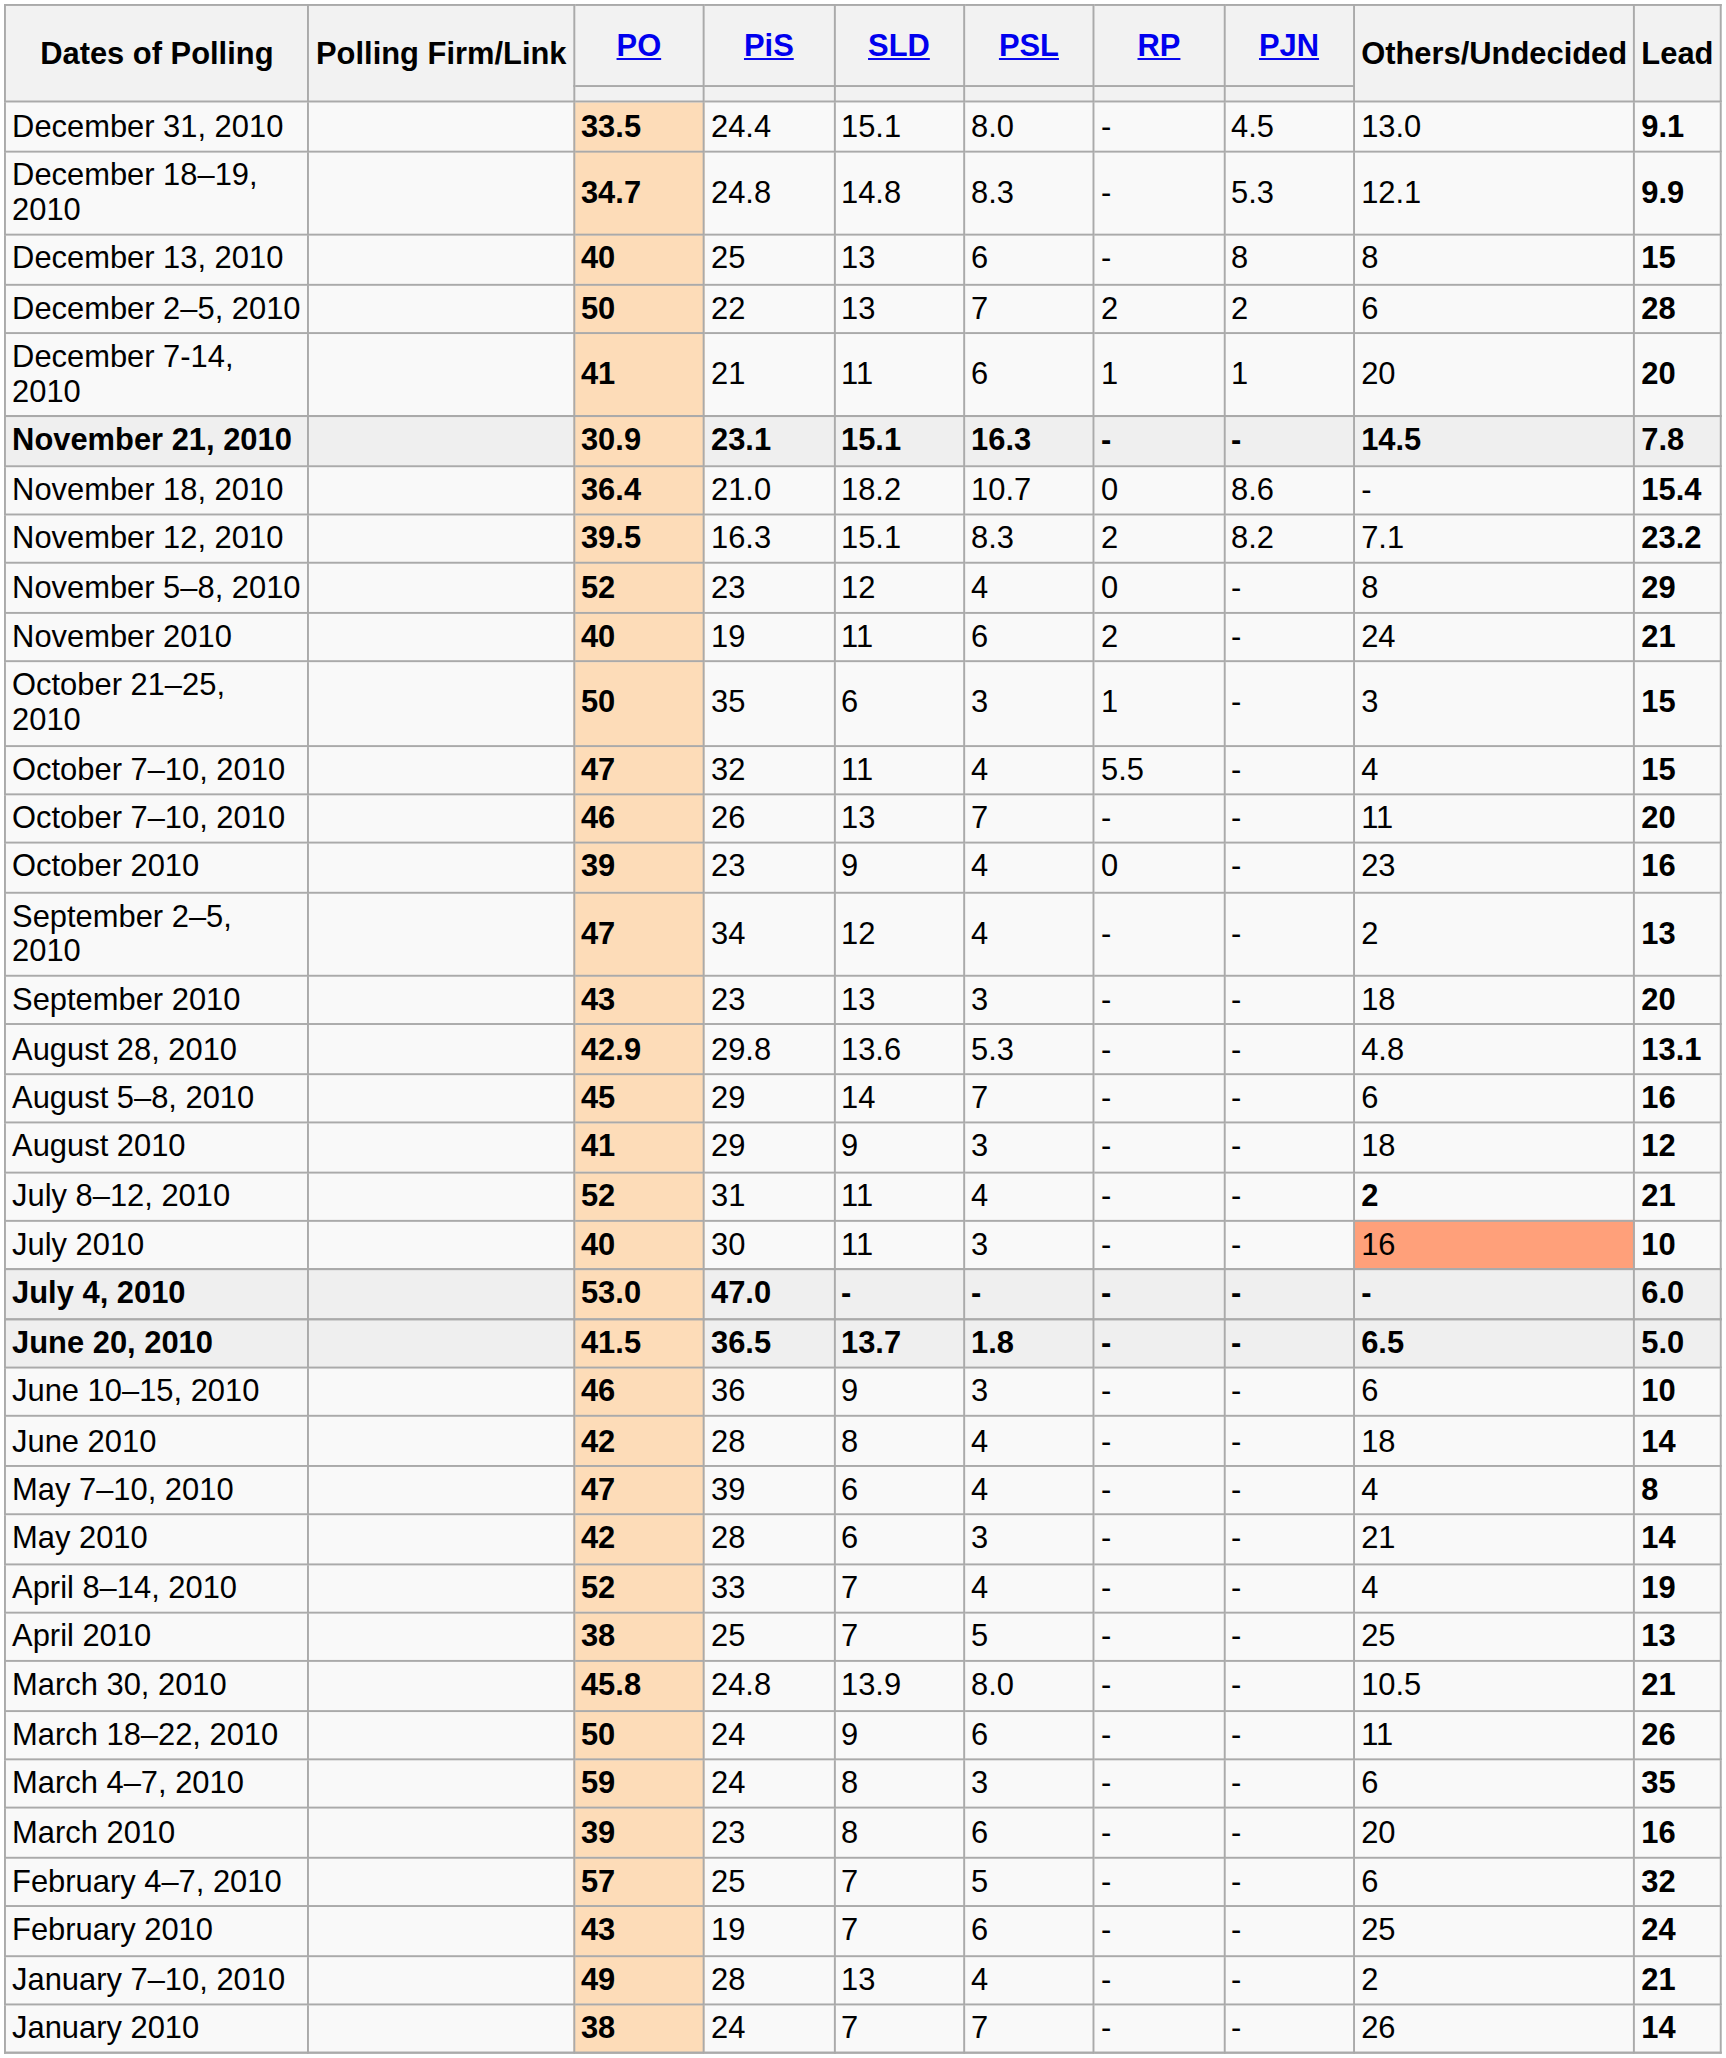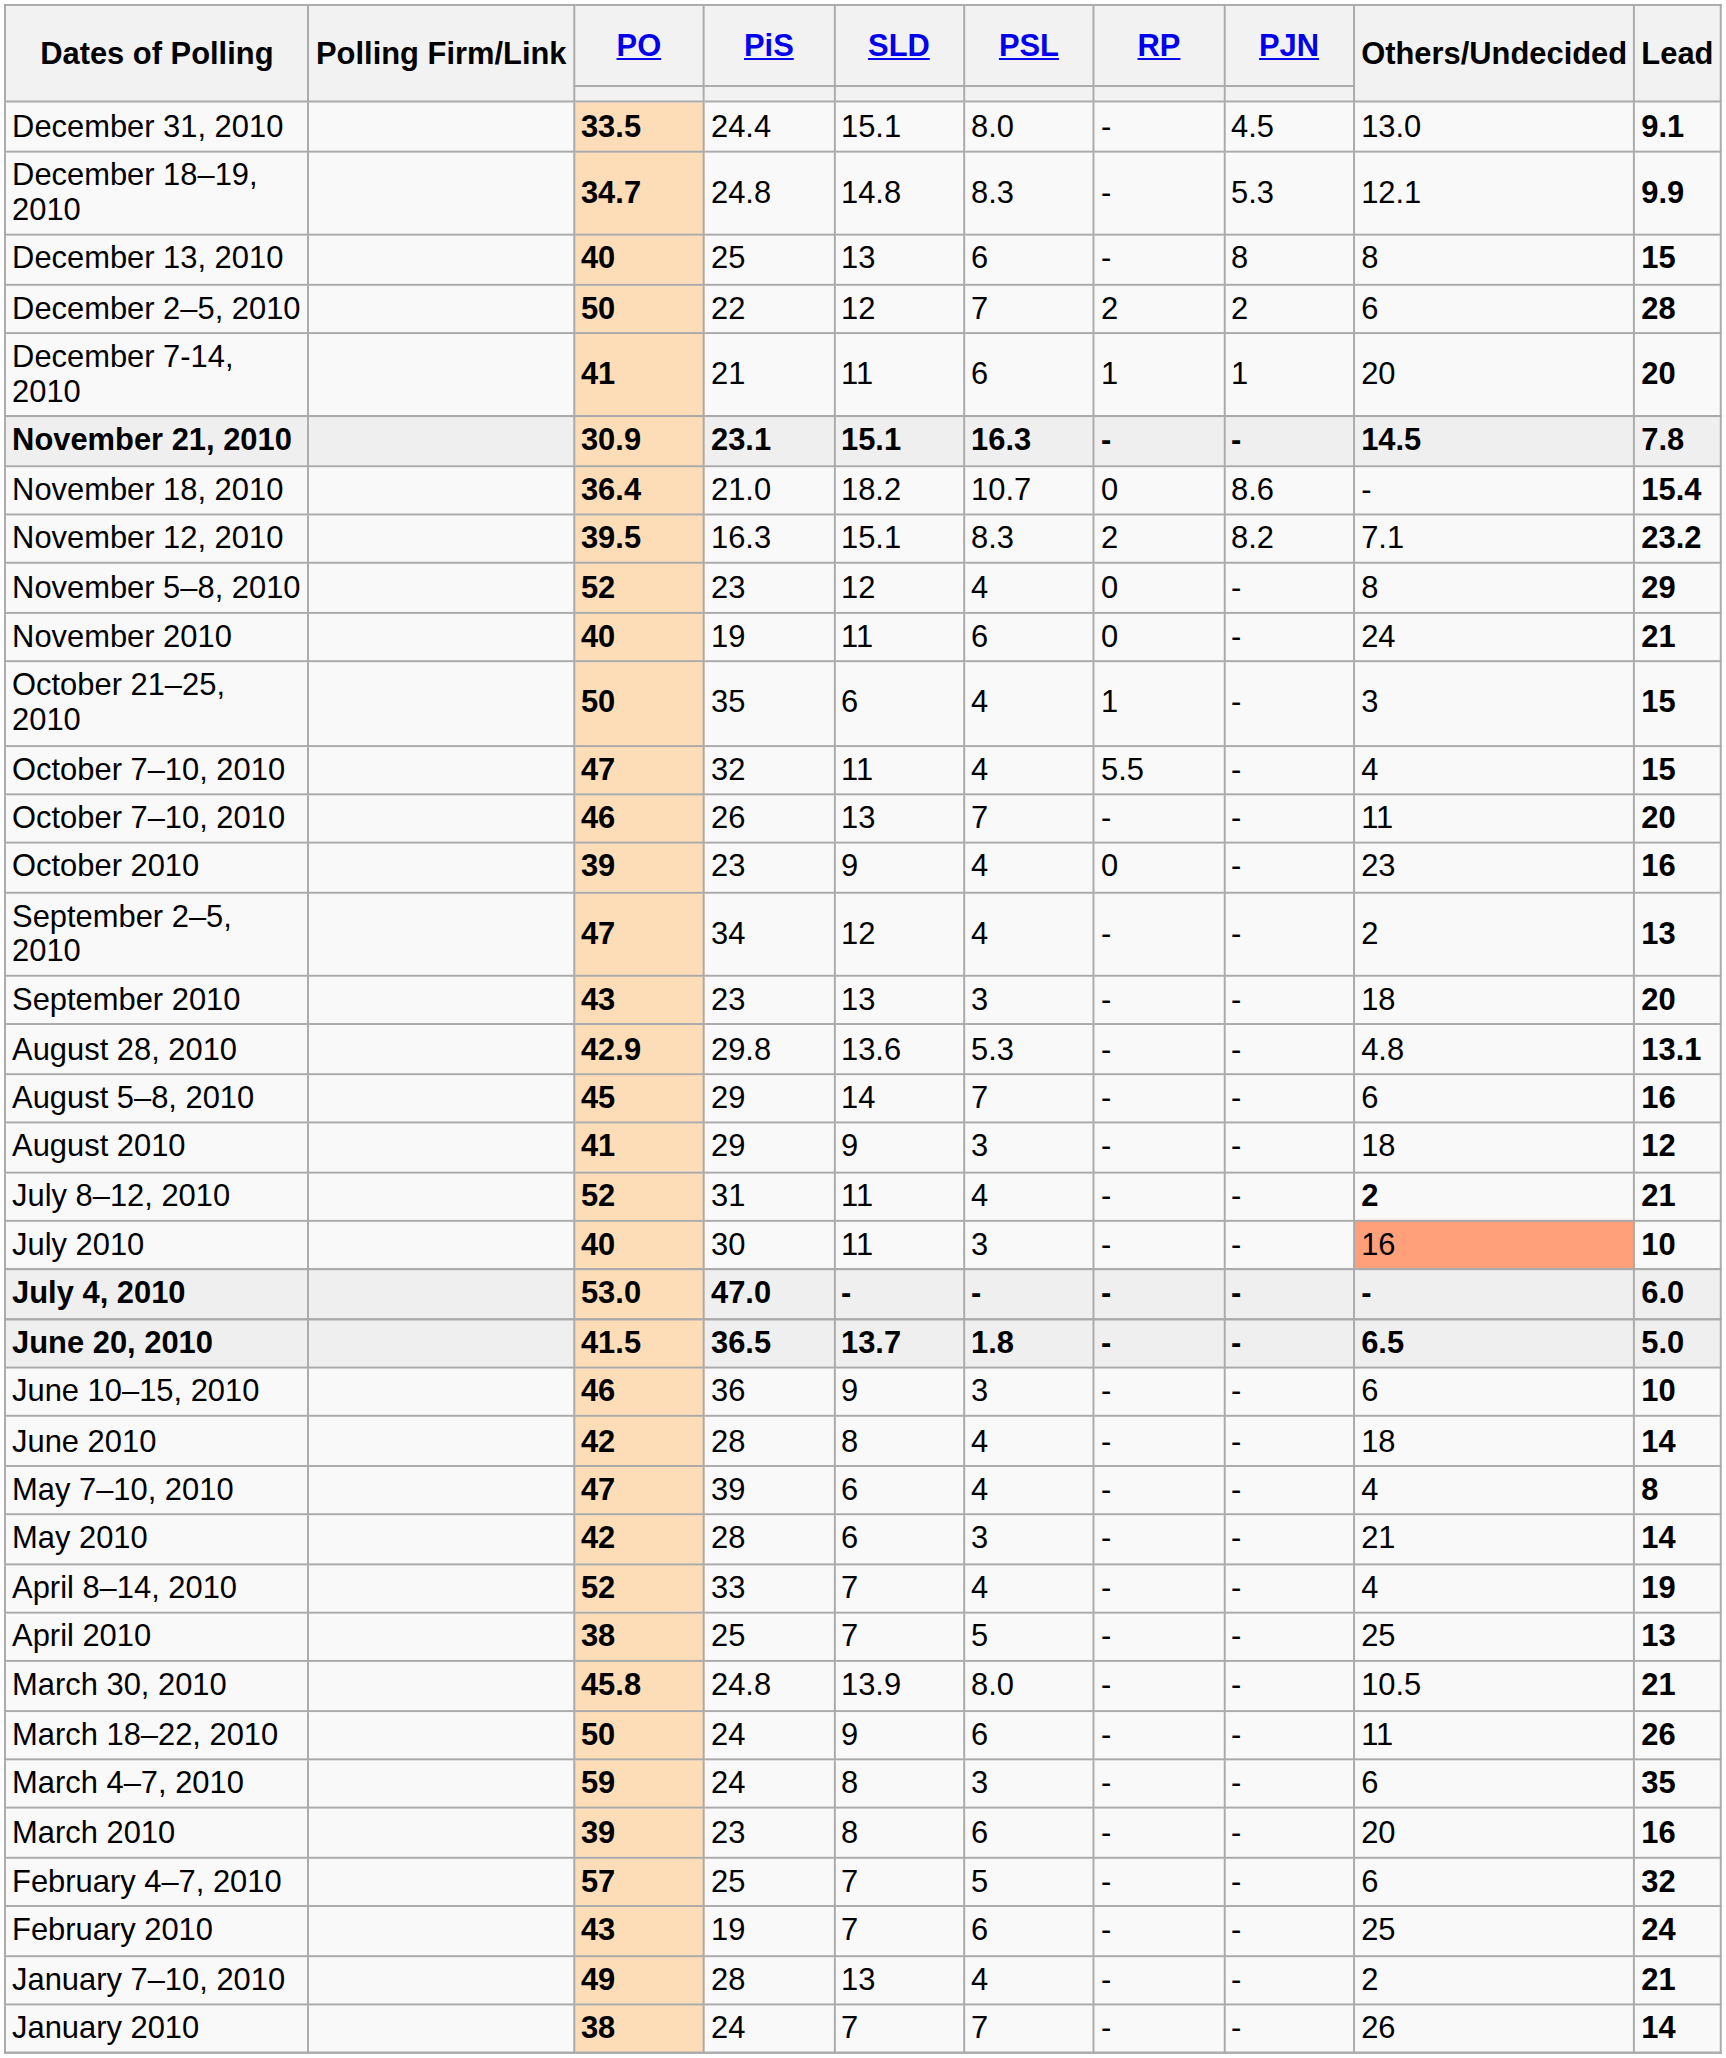(858, 307) 13 -> (858, 307) 12
(1110, 636) 2 -> (1110, 636) 0
(980, 702) 3 -> (980, 702) 4
